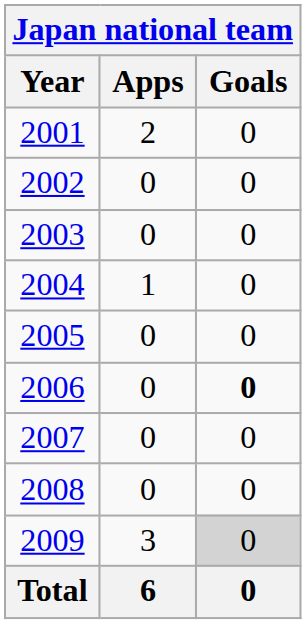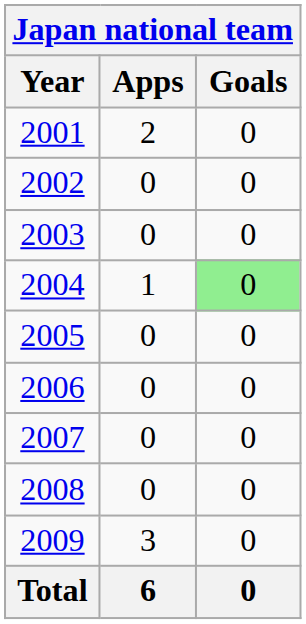(248, 285) no background -> (248, 285) lightgreen background
(248, 387) bold -> (248, 387) normal
(248, 540) lightgrey background -> (248, 540) no background
